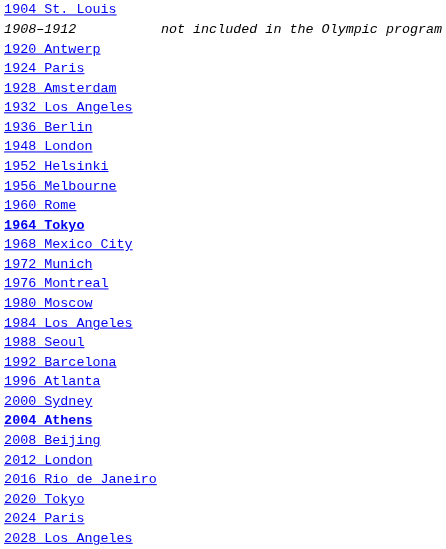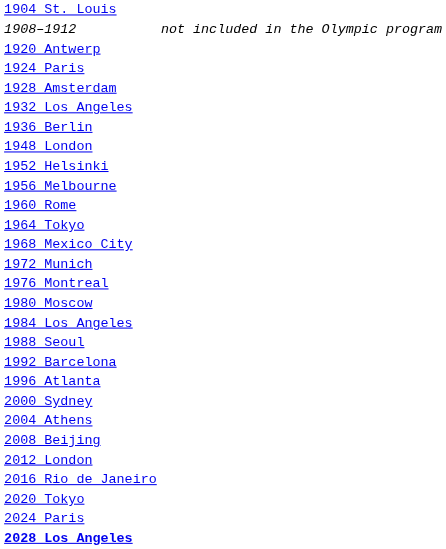(44, 225) bold -> (44, 225) normal
(48, 421) bold -> (48, 421) normal
(68, 538) normal -> (68, 538) bold
